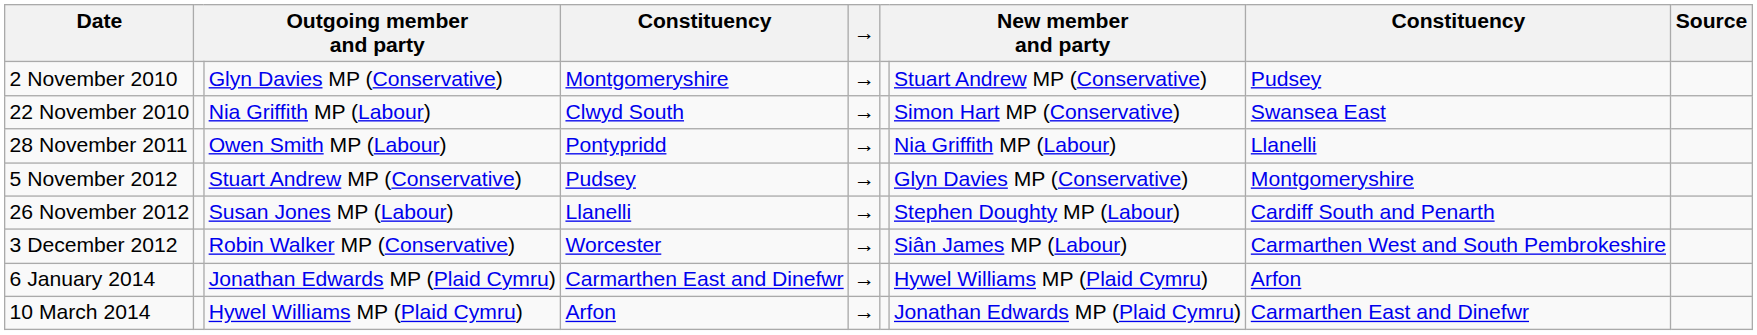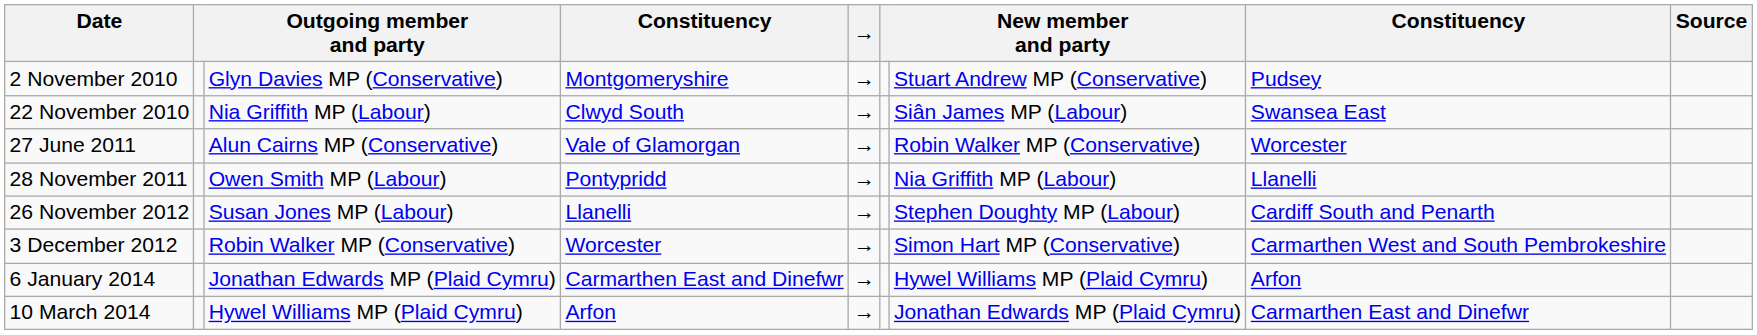(1037, 111) Simon Hart MP (Conservative) -> (1011, 111) Siân James MP (Labour)
+ row: (73, 145)
- row: (93, 178)
(1011, 245) Siân James MP (Labour) -> (1037, 245) Simon Hart MP (Conservative)
